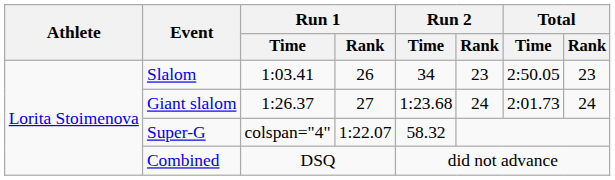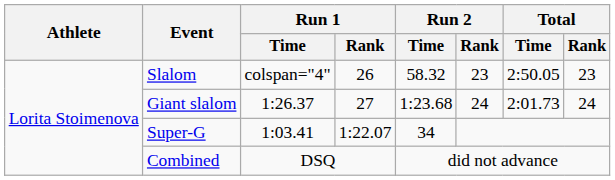(288, 75) 1:03.41 -> (288, 75) colspan="4"
(426, 75) 34 -> (426, 75) 58.32
(288, 132) colspan="4" -> (288, 132) 1:03.41
(426, 132) 58.32 -> (426, 132) 34
